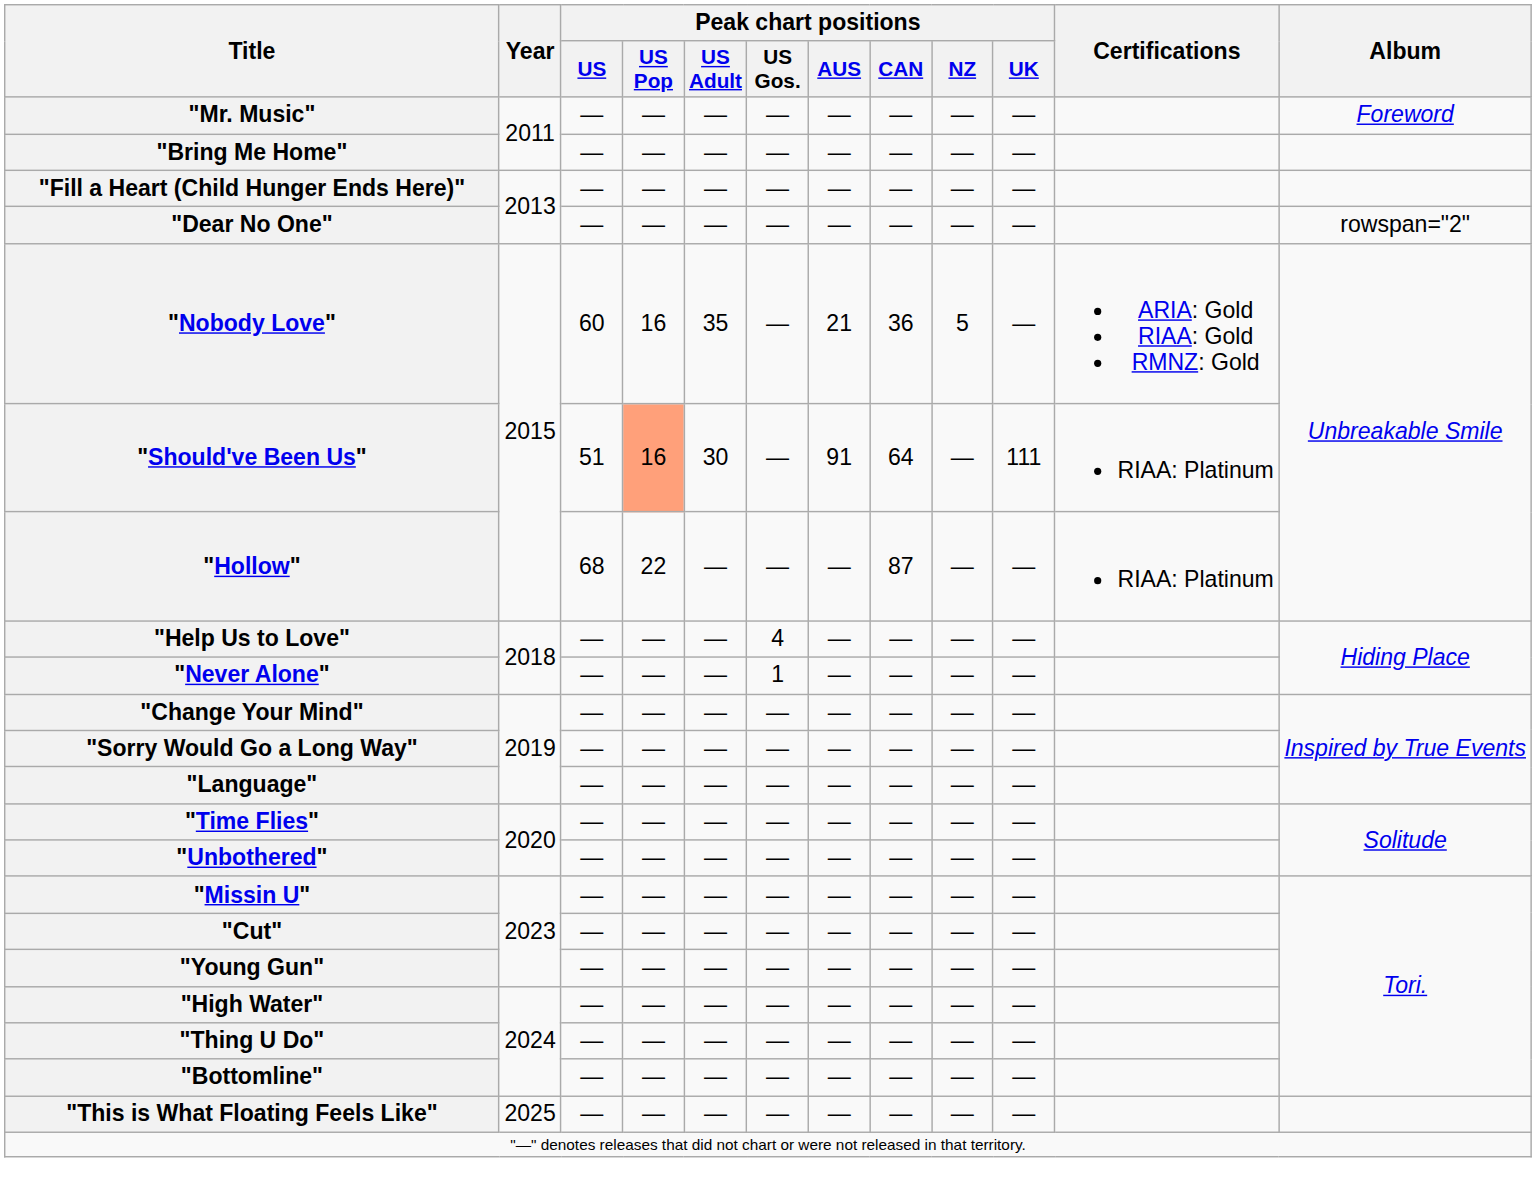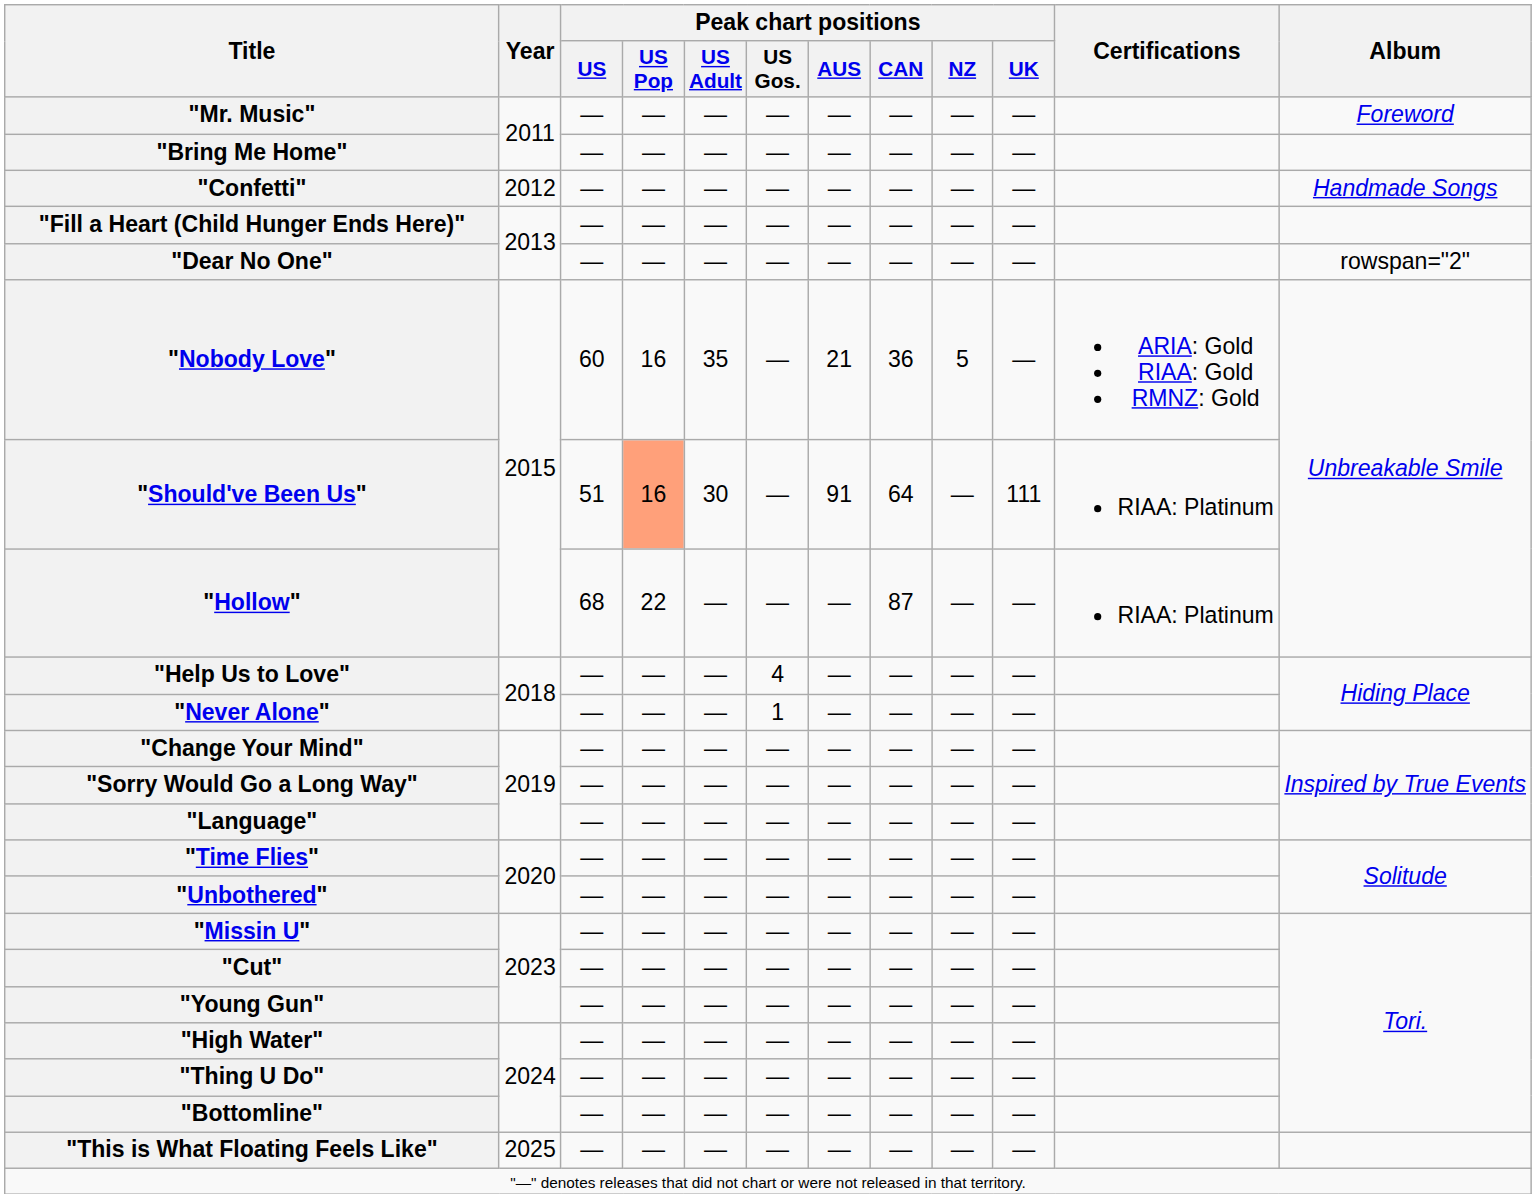+ row: (252, 188)
